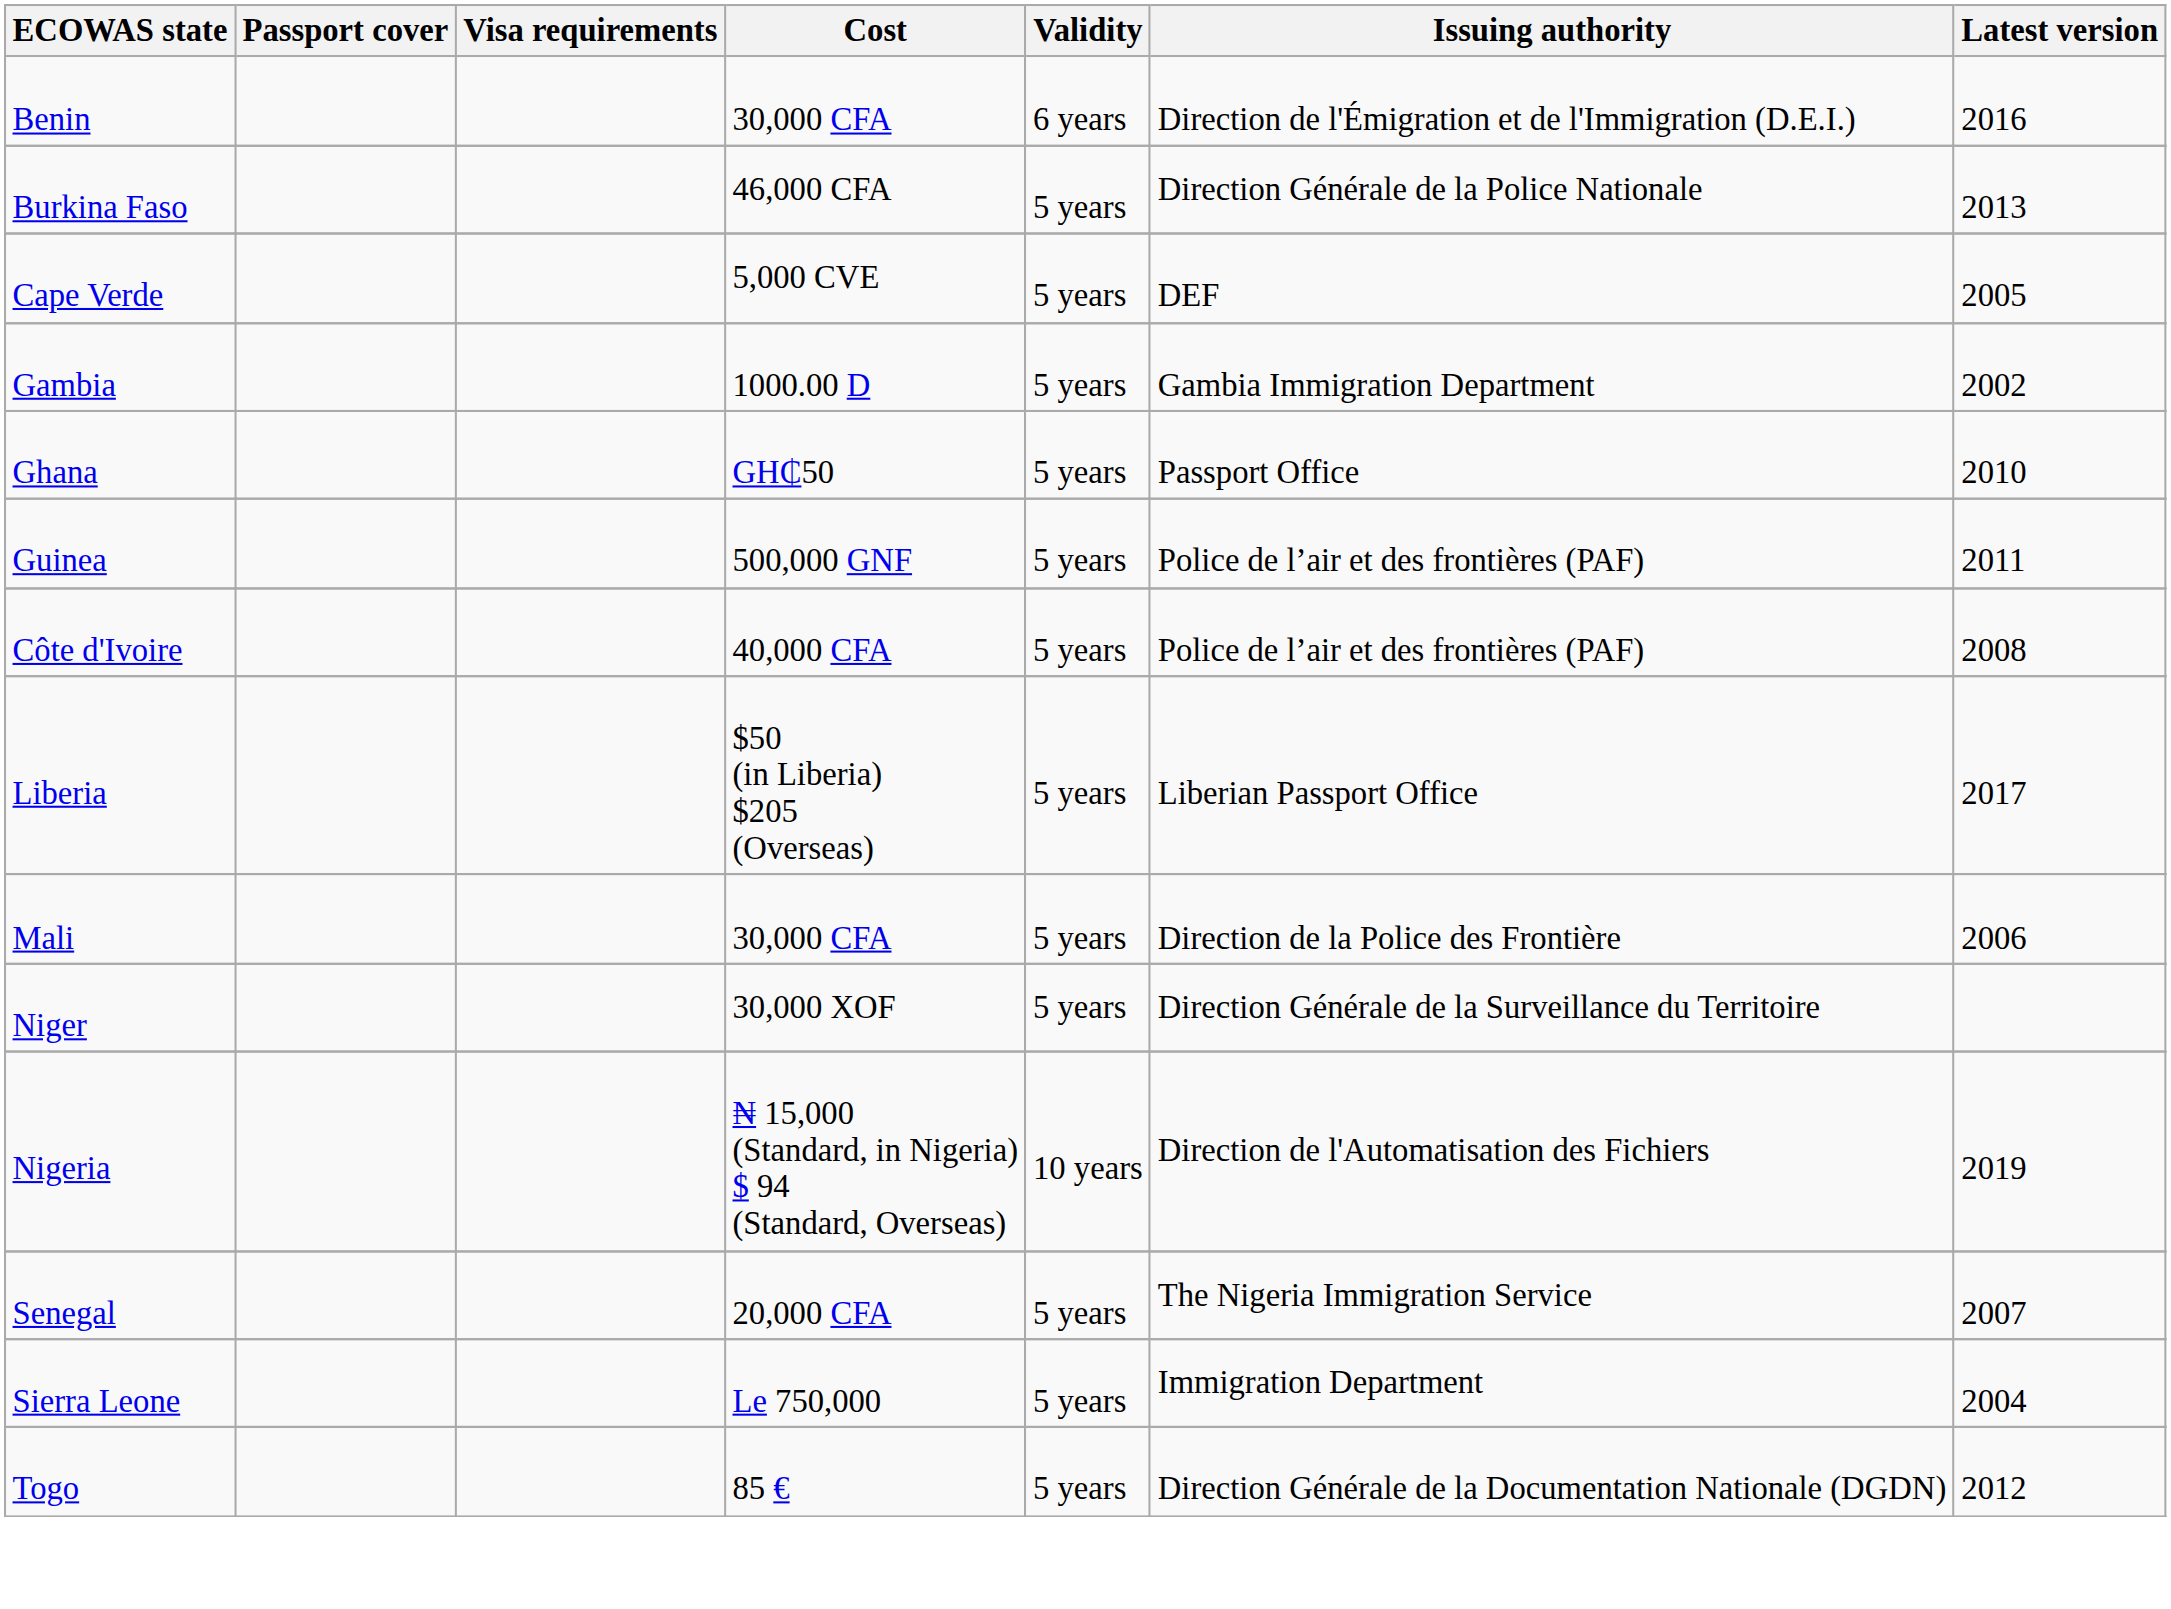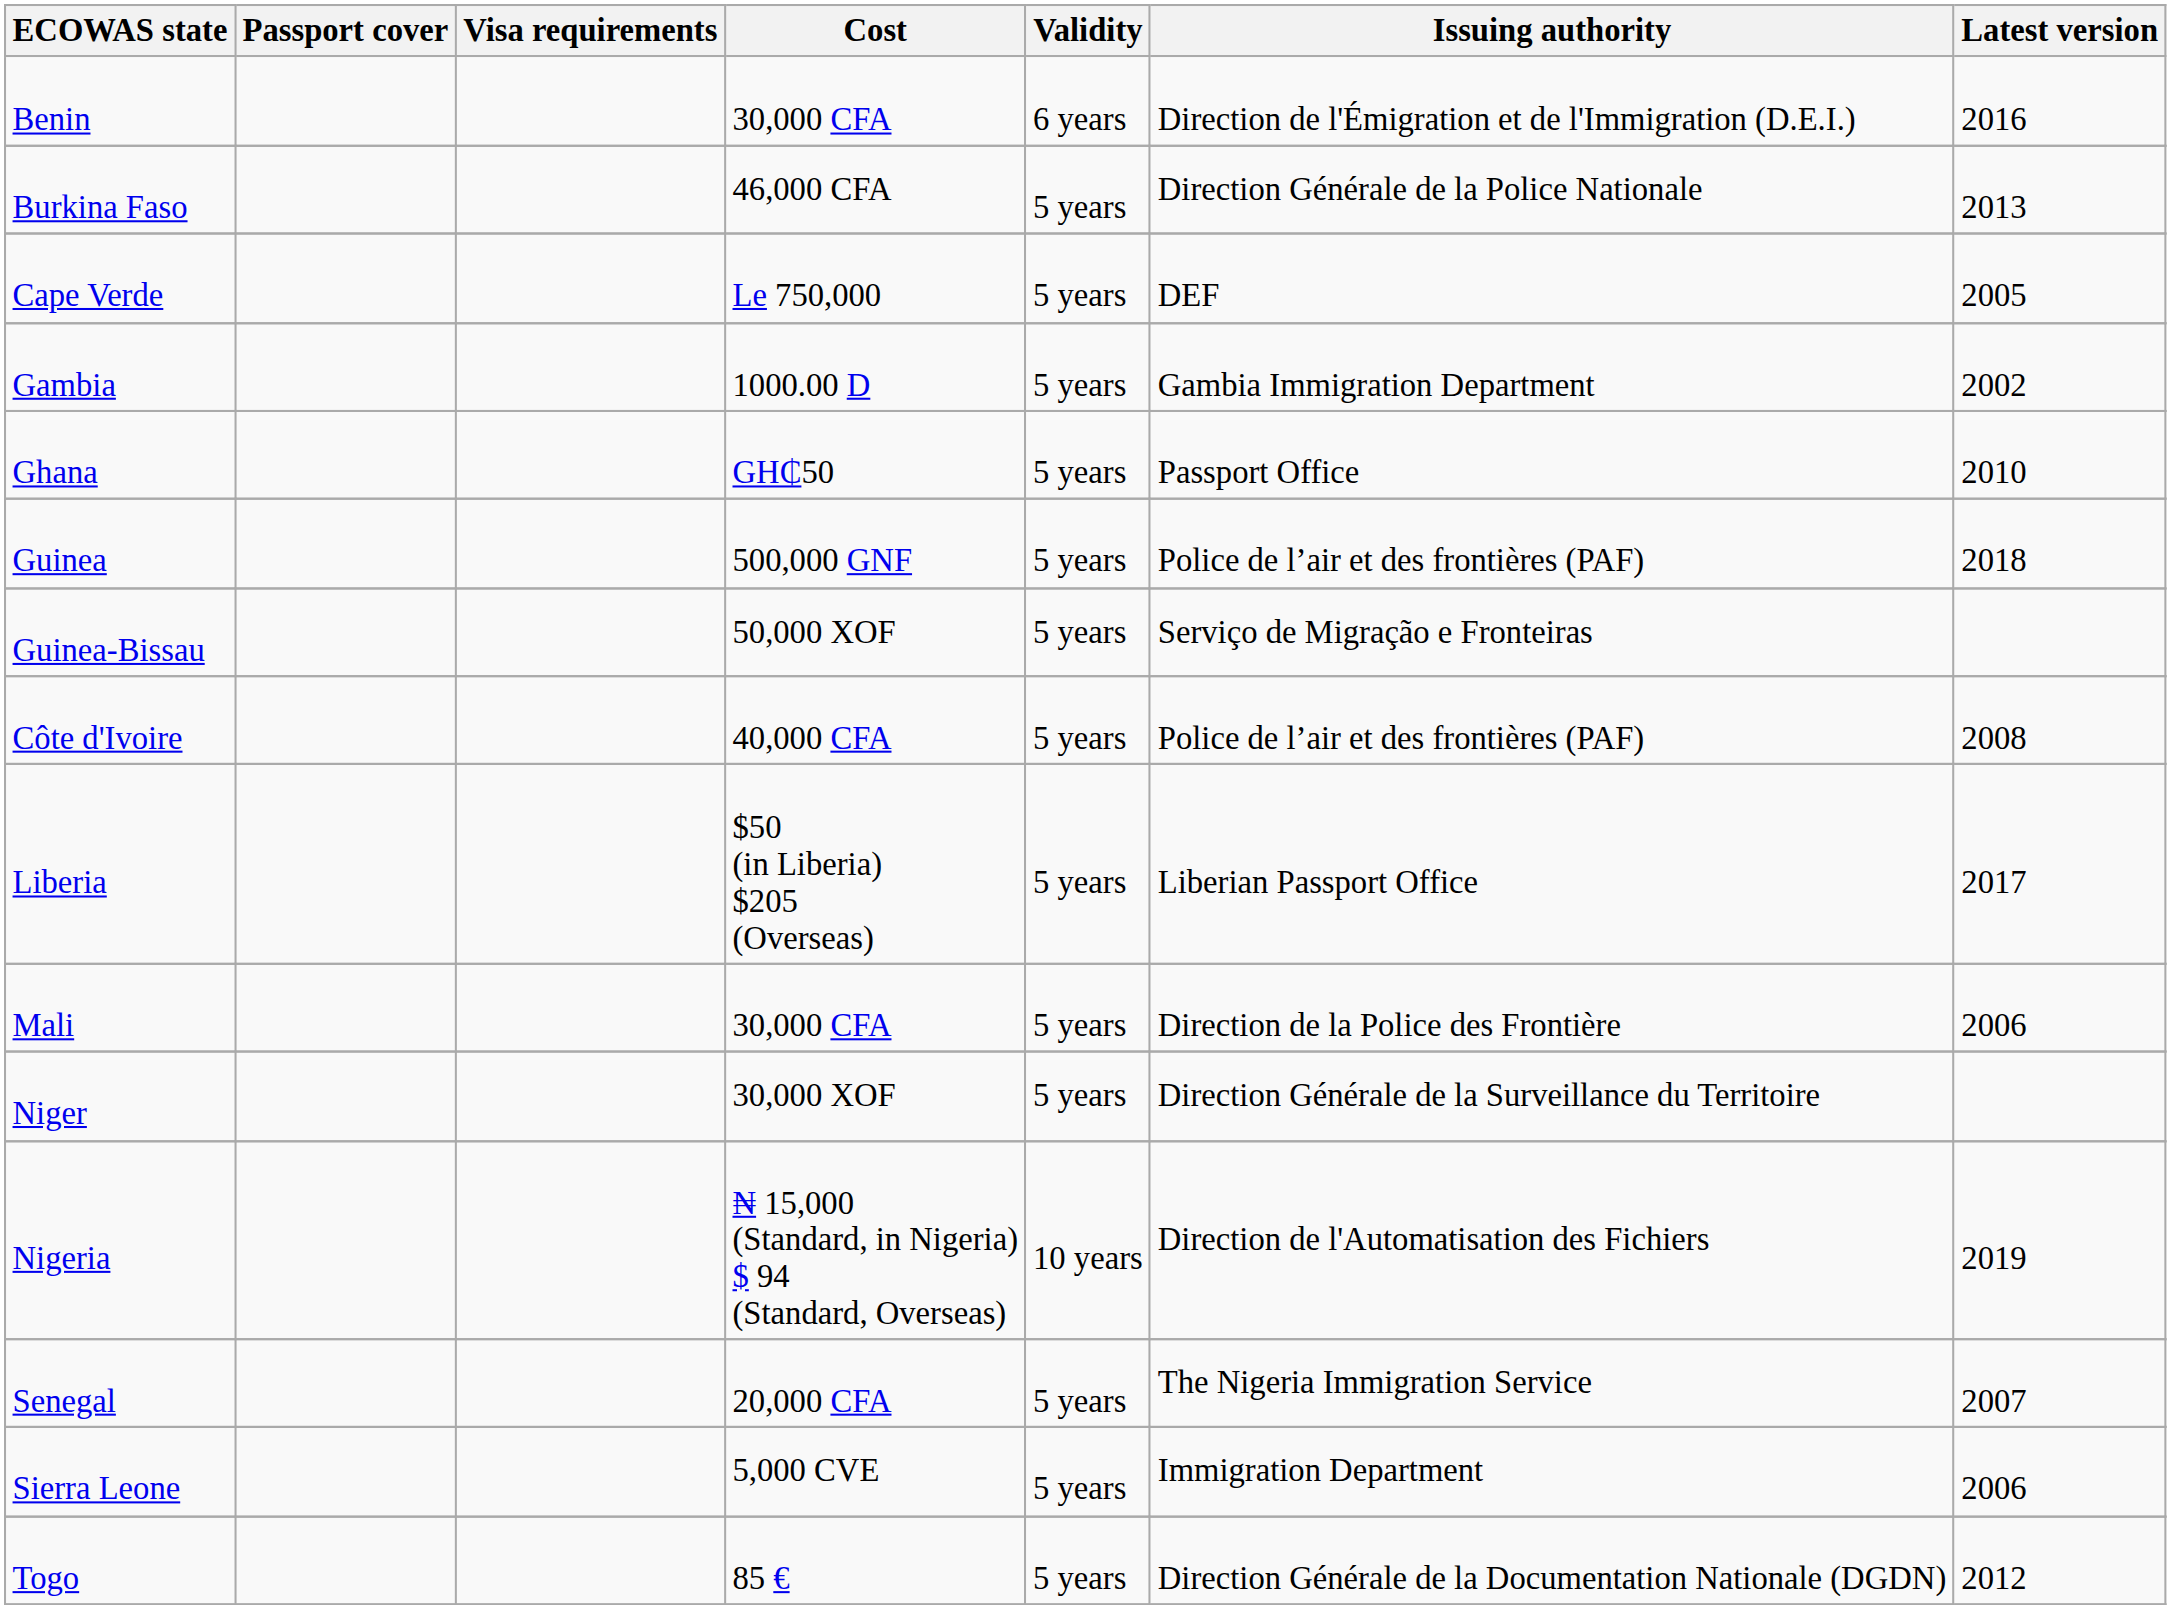(806, 277) 5,000 CVE -> (807, 295) Le 750,000
(1993, 561) 2011 -> (1994, 561) 2018
+ row: (109, 649)
(807, 1401) Le 750,000 -> (806, 1471) 5,000 CVE
(1994, 1401) 2004 -> (1994, 1489) 2006
